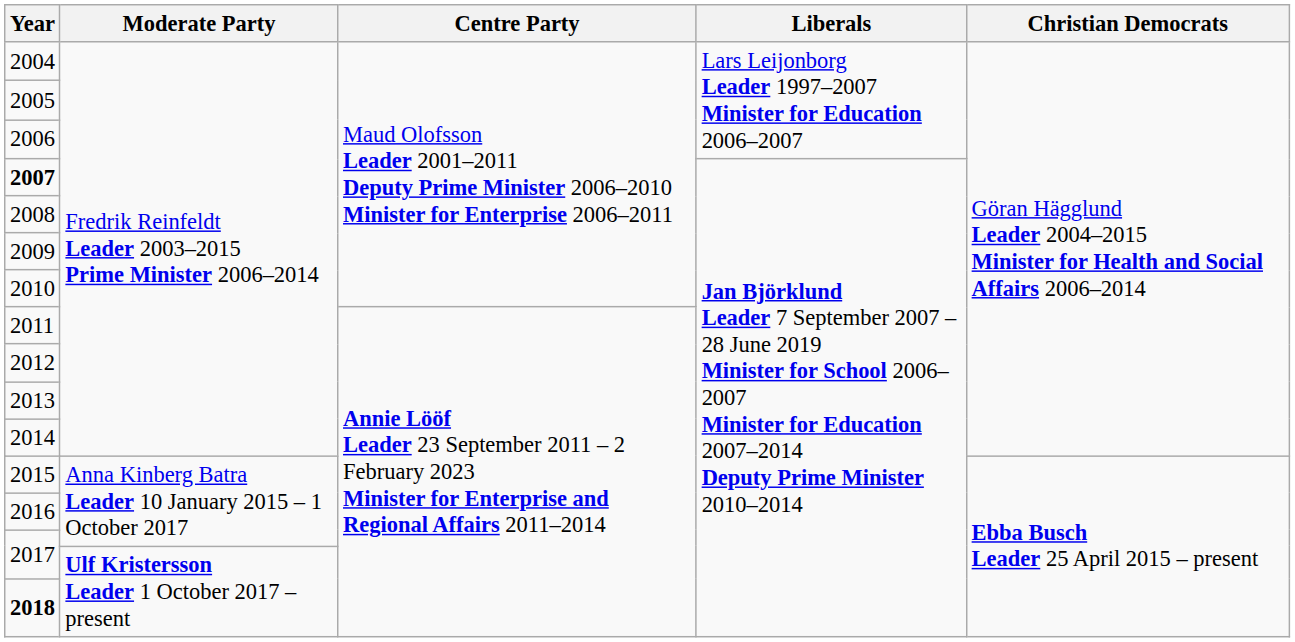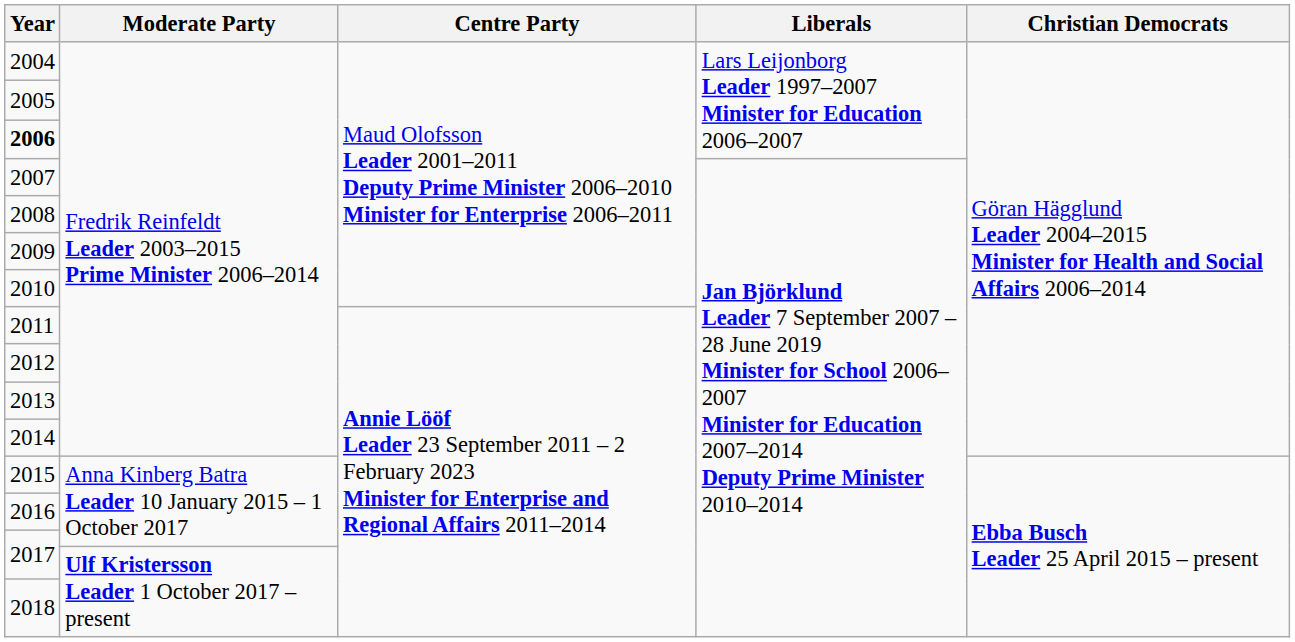(32, 139) normal -> (32, 139) bold
(32, 177) bold -> (32, 177) normal
(32, 607) bold -> (32, 607) normal
